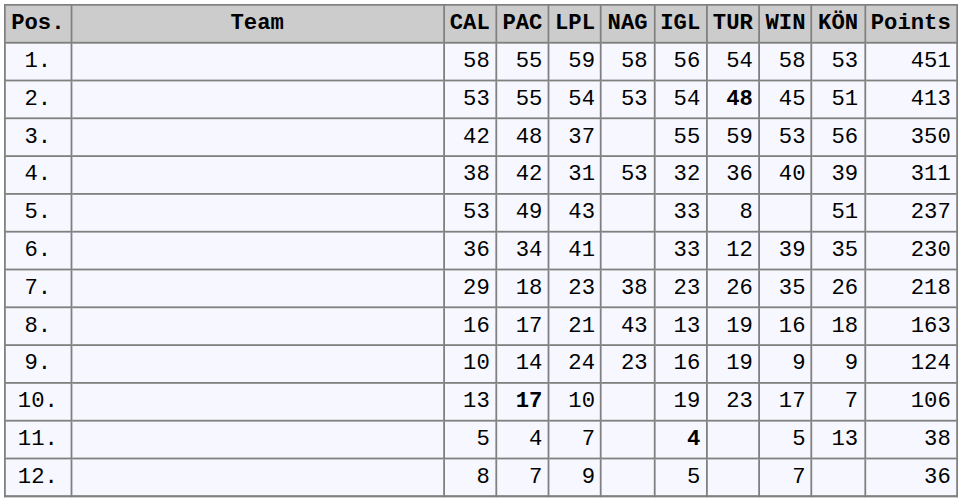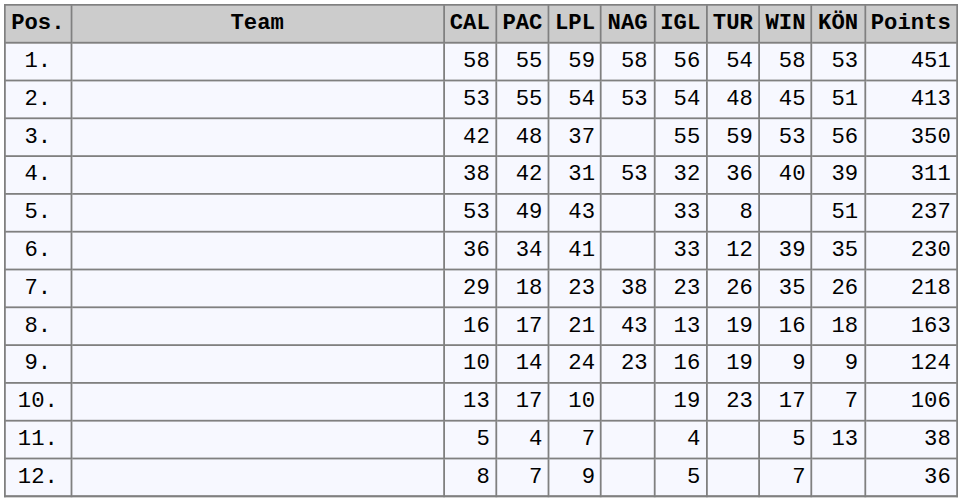(740, 99) bold -> (740, 99) normal
(529, 402) bold -> (529, 402) normal
(694, 440) bold -> (694, 440) normal
